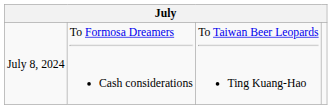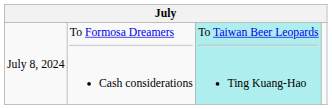(258, 58) no background -> (258, 58) paleturquoise background
